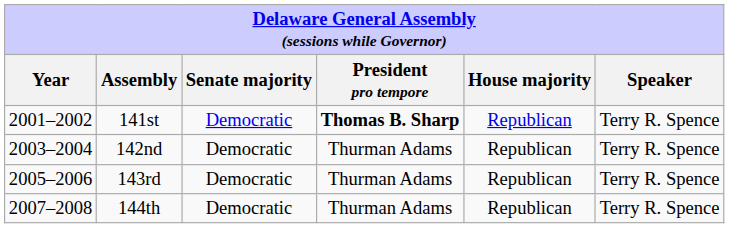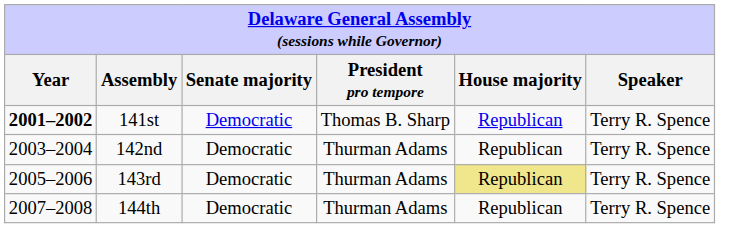(51, 119) normal -> (51, 119) bold
(390, 119) bold -> (385, 119) normal
(529, 178) no background -> (520, 178) khaki background
